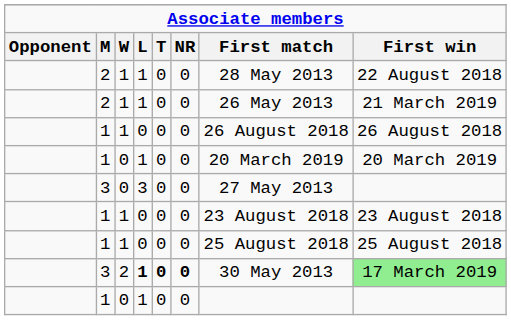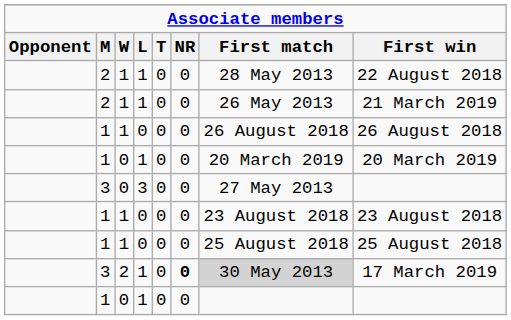(142, 272) bold -> (142, 272) normal
(161, 272) bold -> (161, 272) normal
(276, 272) no background -> (276, 272) lightgrey background
(430, 272) lightgreen background -> (430, 272) no background
